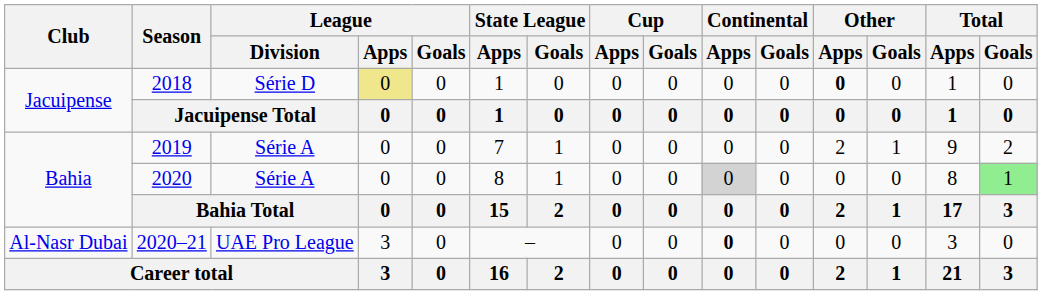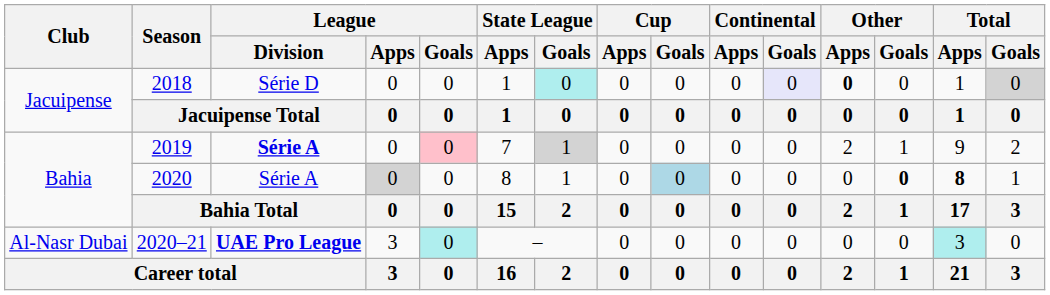(385, 83) khaki background -> (393, 83) no background
(559, 83) no background -> (566, 83) paleturquoise background
(784, 83) no background -> (792, 83) lavender background
(1008, 83) no background -> (1016, 83) lightgrey background
(285, 147) normal -> (289, 147) bold
(441, 147) no background -> (449, 147) pink background
(559, 147) no background -> (566, 147) lightgrey background
(385, 178) no background -> (393, 178) lightgrey background
(673, 178) no background -> (680, 178) lightblue background
(729, 178) lightgrey background -> (736, 178) no background
(896, 178) normal -> (904, 178) bold
(952, 178) normal -> (960, 178) bold
(1008, 178) lightgreen background -> (1016, 178) no background
(285, 242) normal -> (289, 242) bold
(441, 242) no background -> (449, 242) paleturquoise background
(729, 242) bold -> (736, 242) normal
(952, 242) no background -> (960, 242) paleturquoise background
